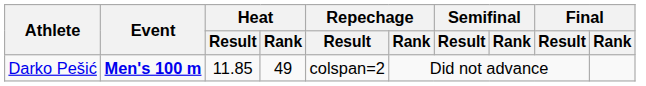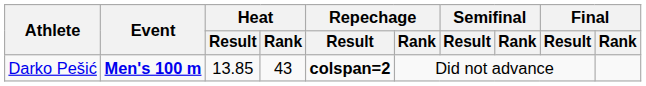(233, 68) 11.85 -> (233, 68) 13.85
(283, 68) 49 -> (283, 68) 43
(347, 68) normal -> (350, 68) bold
